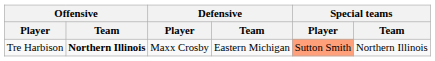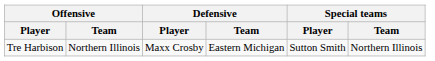(107, 47) bold -> (104, 47) normal
(323, 47) lightsalmon background -> (318, 47) no background
